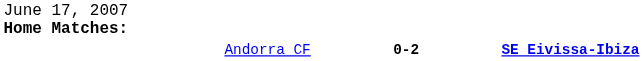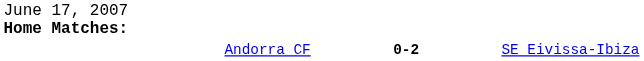(570, 50) bold -> (570, 50) normal
